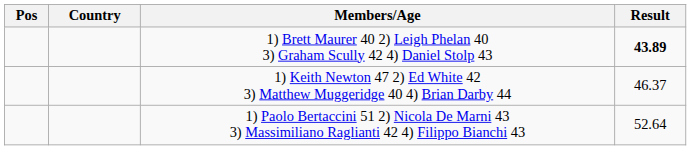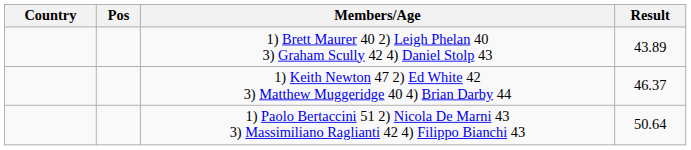columns swapped: (27, 15) <-> (95, 15)
(650, 46) bold -> (650, 46) normal
(650, 124) 52.64 -> (650, 124) 50.64
